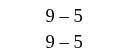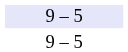(64, 16) no background -> (64, 16) lavender background
